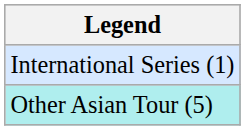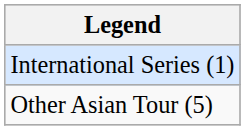(112, 104) paleturquoise background -> (112, 104) no background
